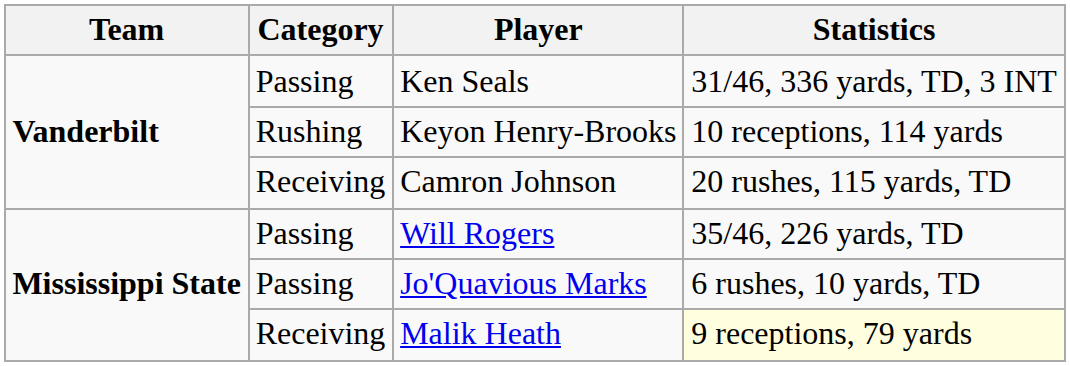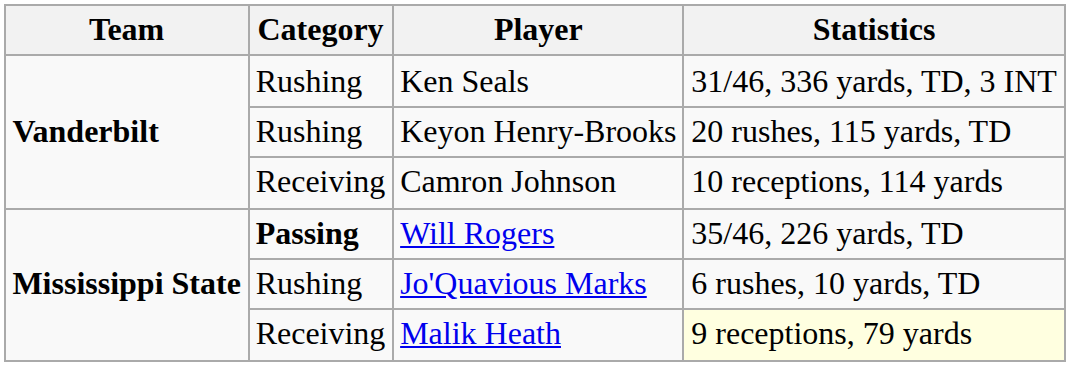(305, 80) Passing -> (309, 80) Rushing
(847, 131) 10 receptions, 114 yards -> (851, 131) 20 rushes, 115 yards, TD
(851, 182) 20 rushes, 115 yards, TD -> (847, 182) 10 receptions, 114 yards
(305, 232) normal -> (307, 232) bold
(305, 283) Passing -> (309, 283) Rushing
